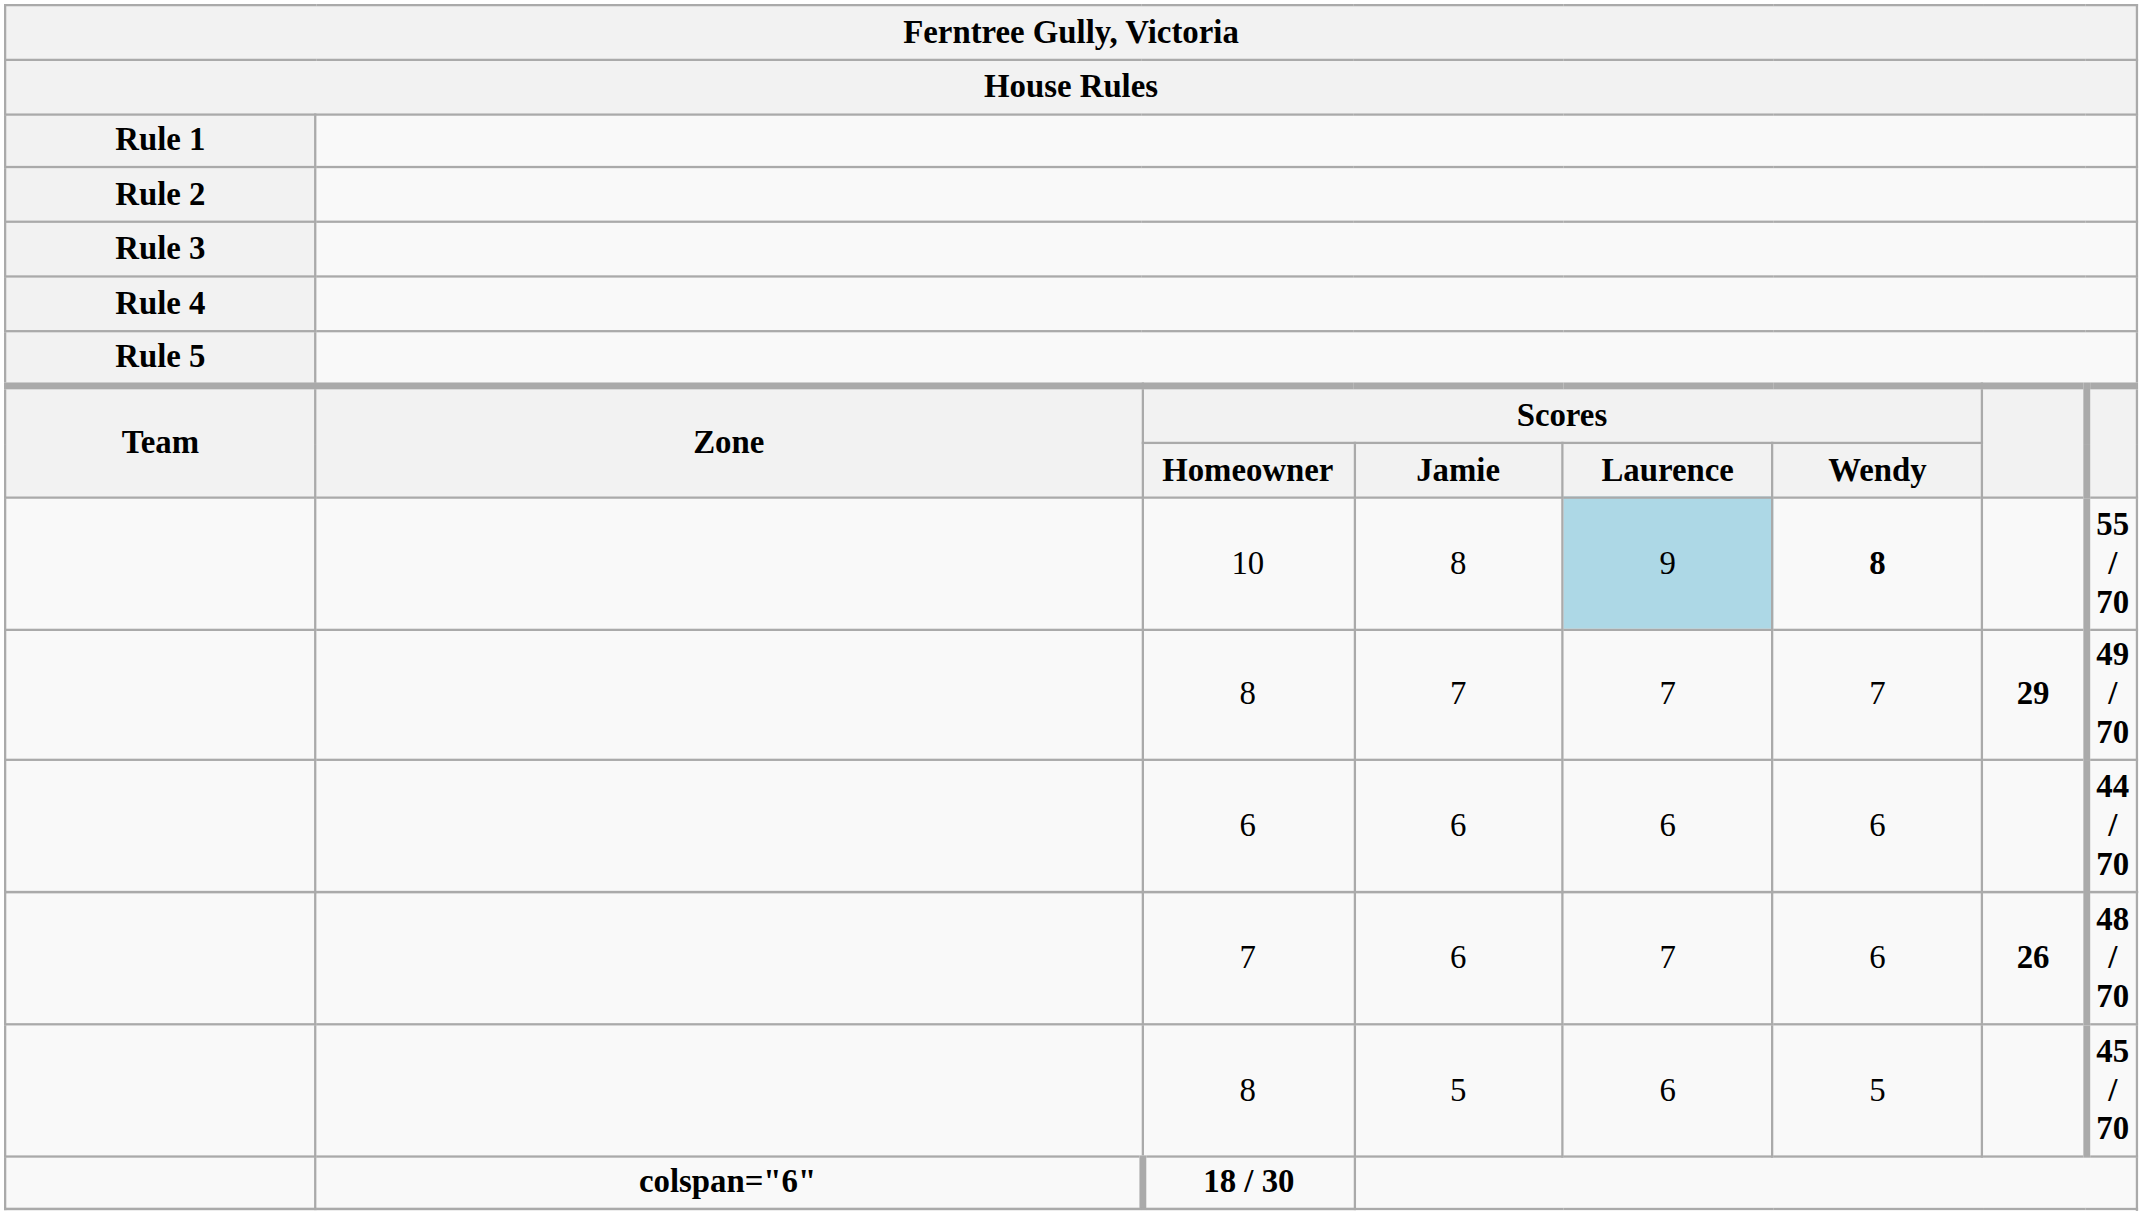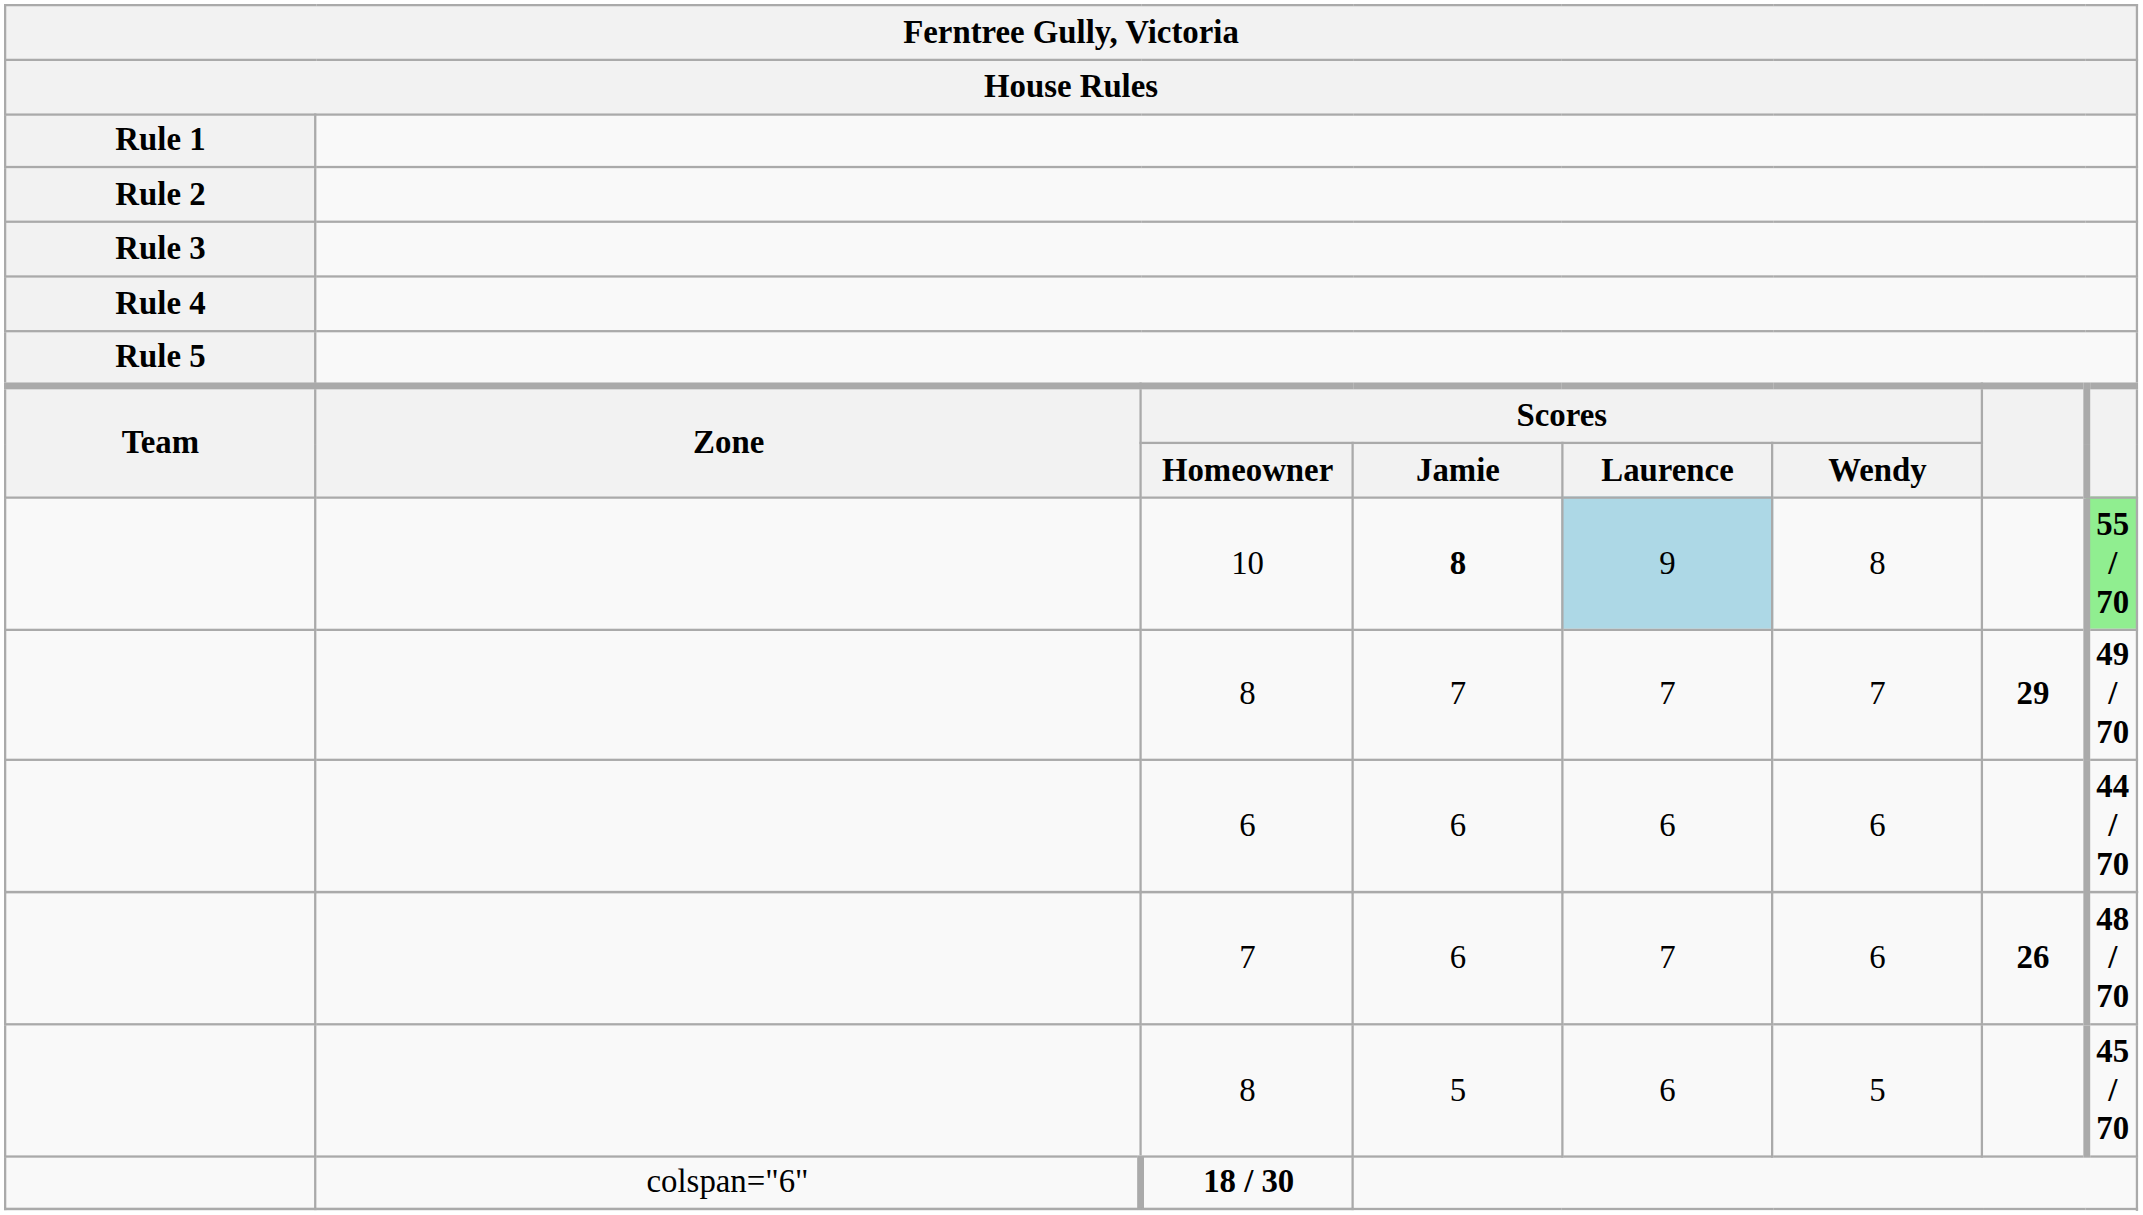(1458, 562) normal -> (1458, 562) bold
(1877, 562) bold -> (1877, 562) normal
(2113, 562) no background -> (2113, 562) lightgreen background
(728, 1182) bold -> (728, 1182) normal
